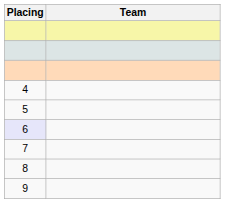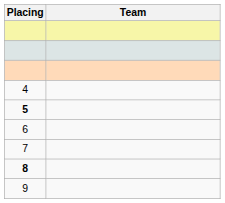(25, 109) normal -> (25, 109) bold
(25, 129) lavender background -> (25, 129) no background
(25, 169) normal -> (25, 169) bold
